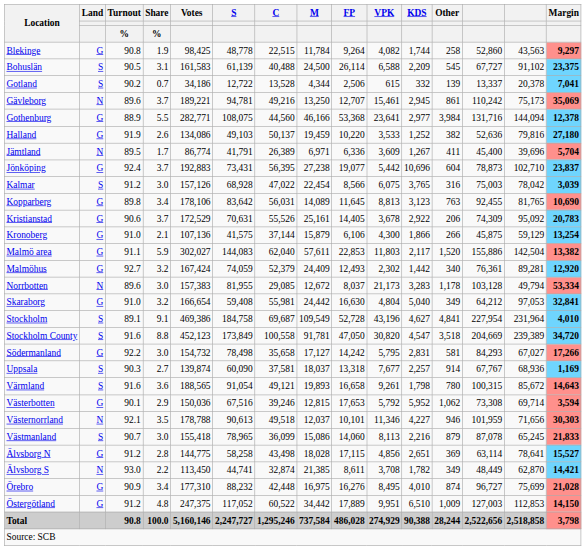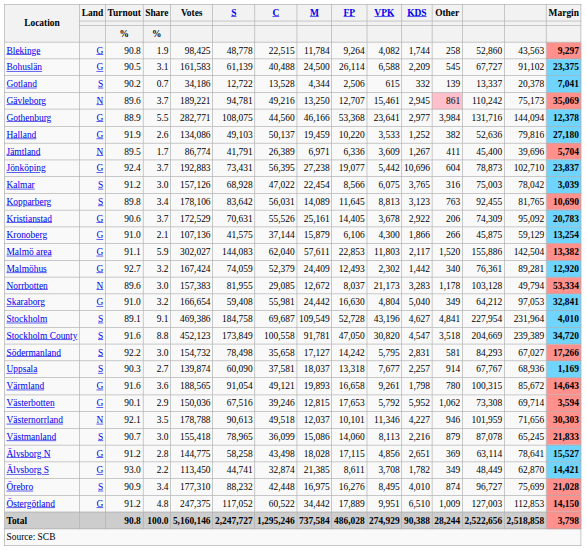(101, 67) S -> (100, 67) G
(453, 101) no background -> (453, 101) pink background
(100, 202) G -> (101, 202) S
(100, 353) G -> (101, 353) S
(101, 386) S -> (100, 386) G
(100, 470) N -> (100, 470) G
(100, 487) G -> (101, 487) S
